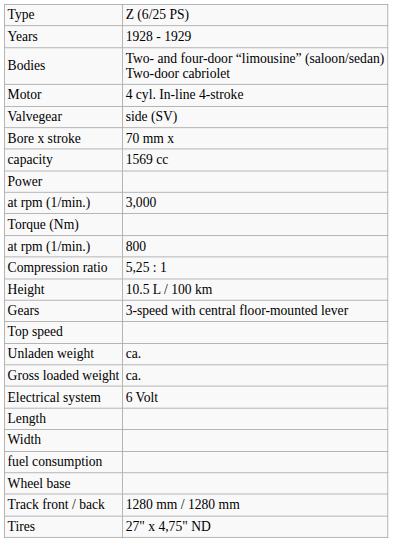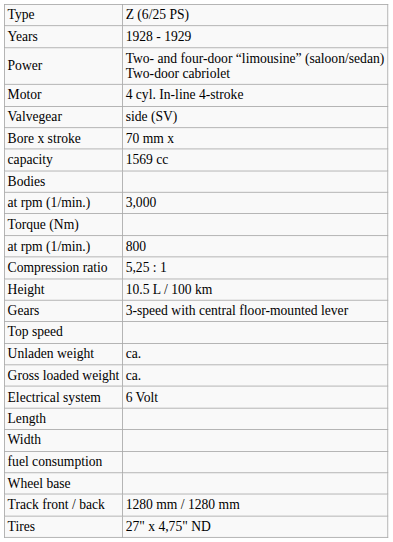(26, 66) Bodies -> (25, 66) Power
(25, 181) Power -> (26, 181) Bodies
